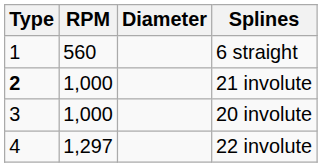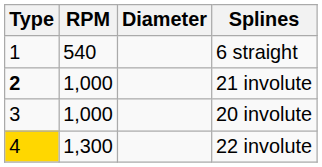(80, 51) 560 -> (80, 51) 540
(15, 146) no background -> (15, 146) gold background
(88, 146) 1,297 -> (88, 146) 1,300
